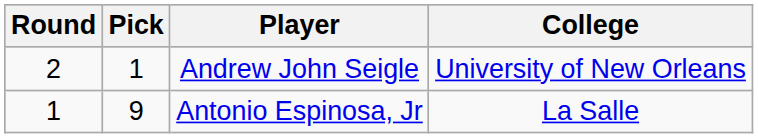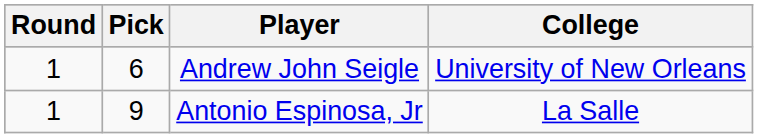(54, 68) 2 -> (54, 68) 1
(136, 68) 1 -> (136, 68) 6
